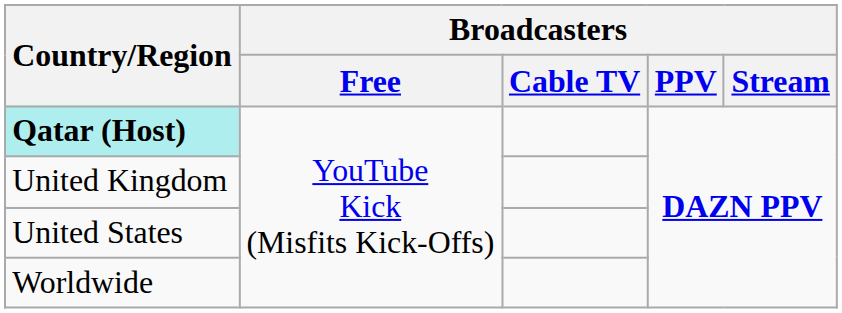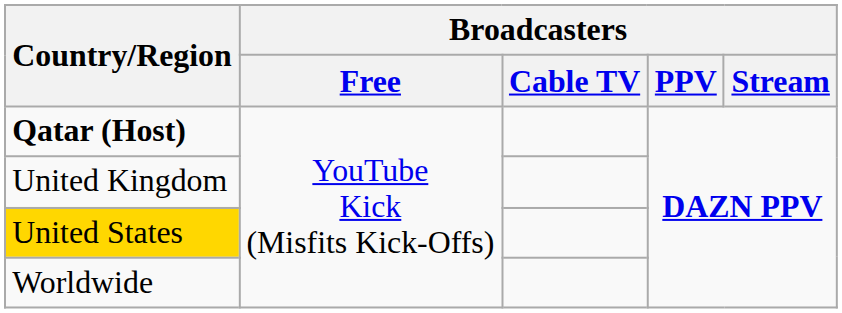(99, 130) paleturquoise background -> (99, 130) no background
(98, 231) no background -> (98, 231) gold background
